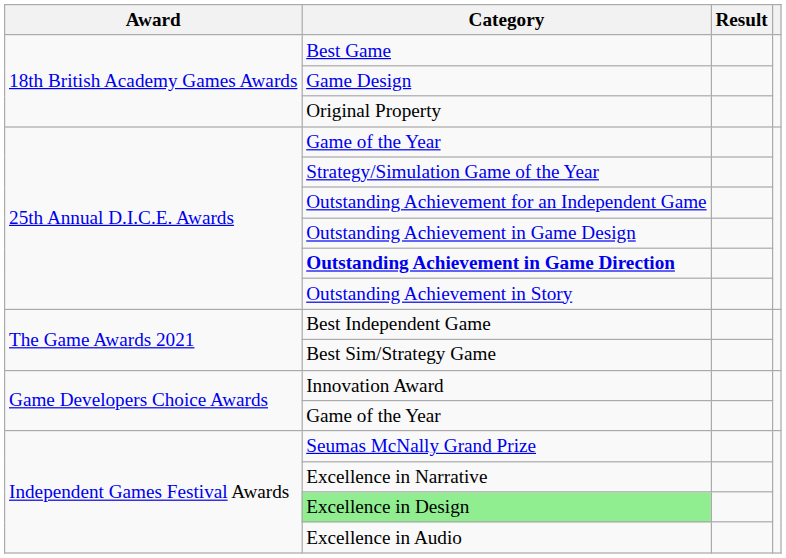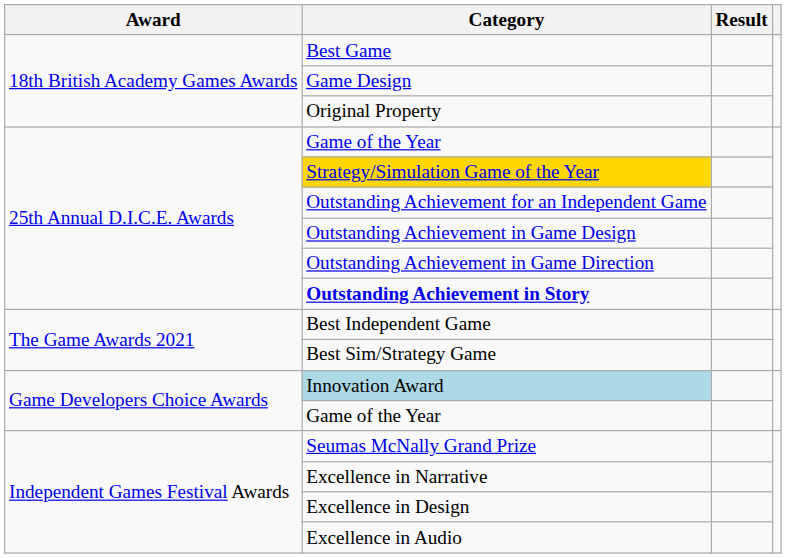(453, 171) no background -> (453, 171) gold background
(491, 263) bold -> (480, 263) normal
(439, 293) normal -> (448, 293) bold
(375, 385) no background -> (375, 385) lightblue background
(388, 506) lightgreen background -> (388, 506) no background
